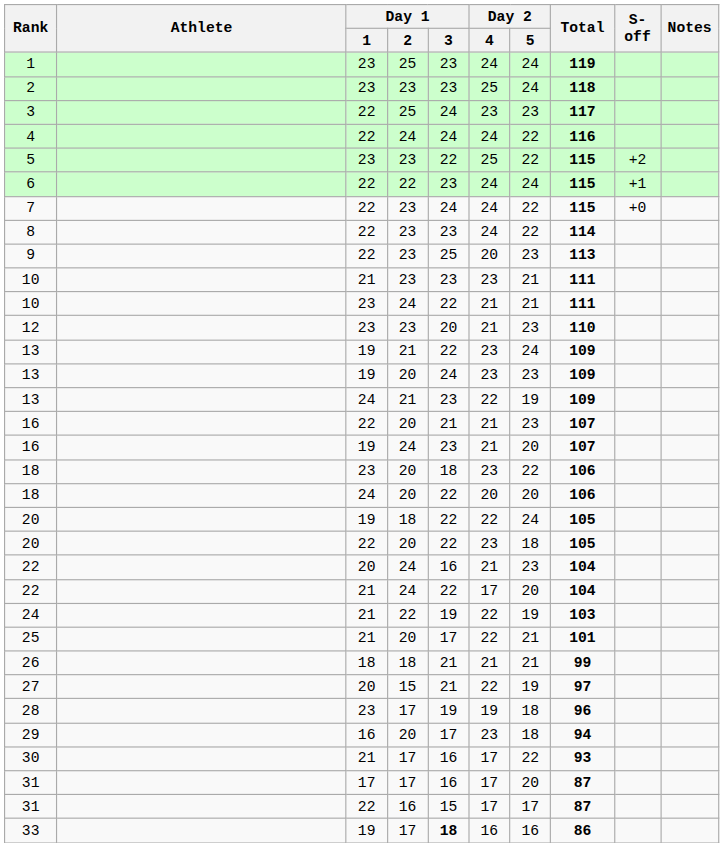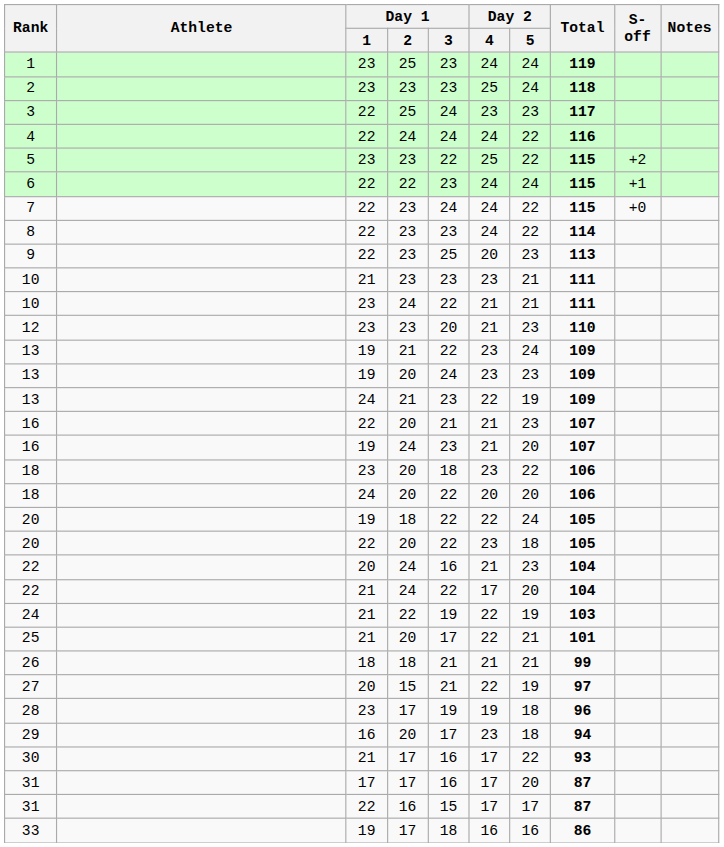(448, 831) bold -> (448, 831) normal
